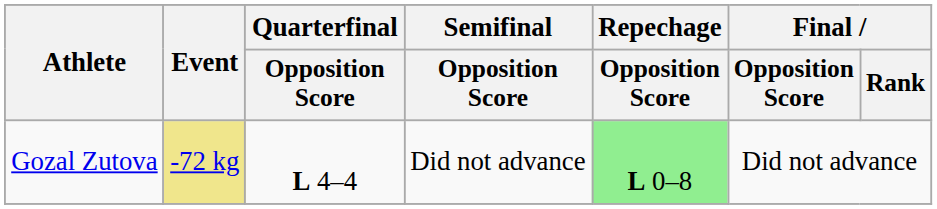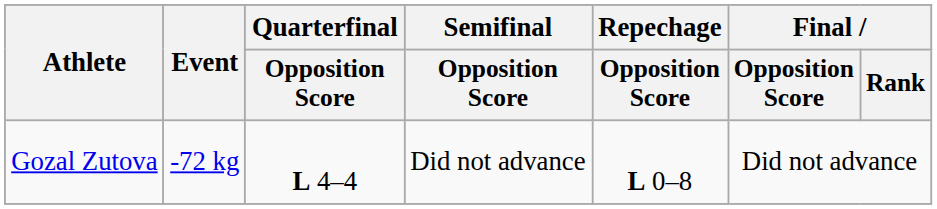(205, 162) khaki background -> (205, 162) no background
(660, 181) lightgreen background -> (660, 181) no background
